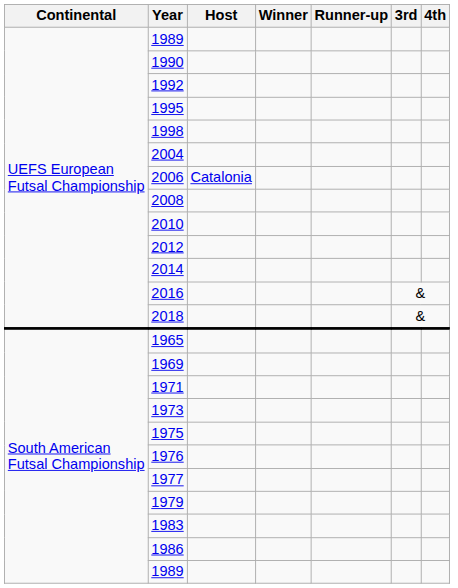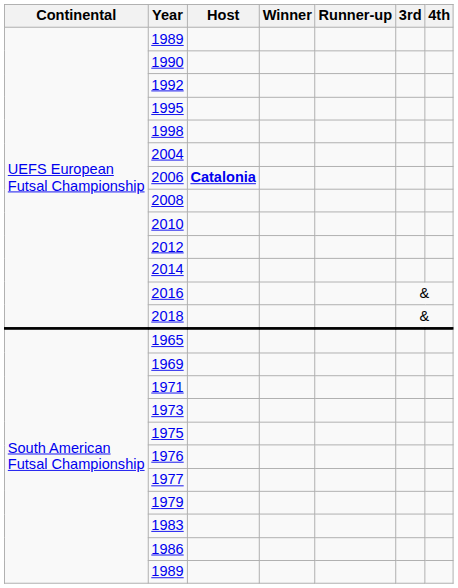(221, 177) normal -> (223, 177) bold
